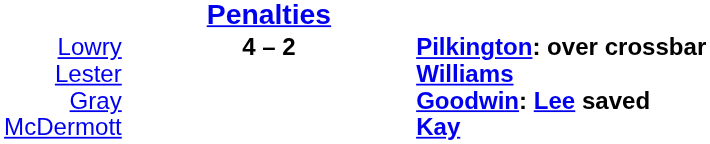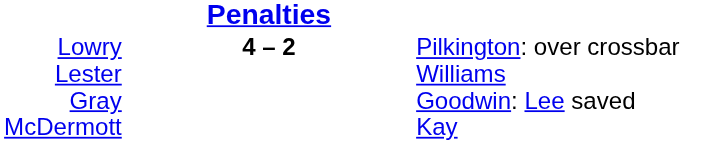(561, 87) bold -> (548, 87) normal
